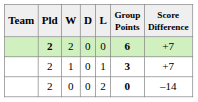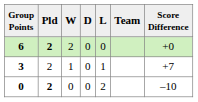columns swapped: (21, 20) <-> (127, 21)
(168, 46) +7 -> (168, 46) +0
(50, 86) normal -> (50, 86) bold
(168, 86) –14 -> (168, 86) –10
